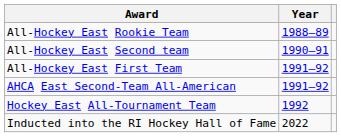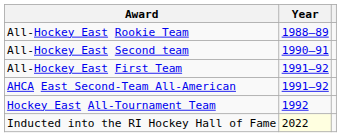(295, 123) no background -> (295, 123) lightyellow background
